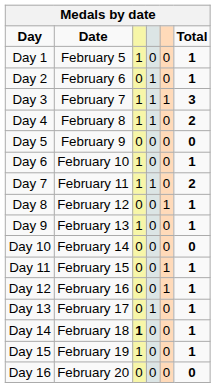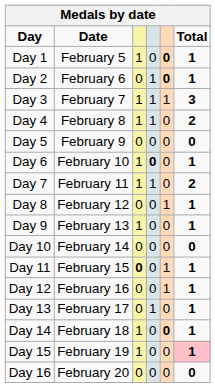(167, 57) normal -> (167, 57) bold
(167, 78) normal -> (167, 78) bold
(153, 162) normal -> (153, 162) bold
(139, 267) normal -> (139, 267) bold
(139, 330) bold -> (139, 330) normal
(167, 330) normal -> (167, 330) bold
(192, 351) no background -> (192, 351) pink background
